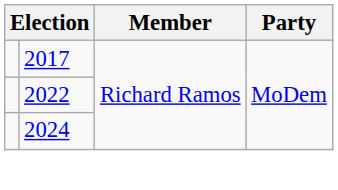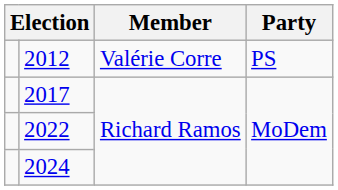+ row: (47, 58)
